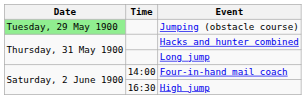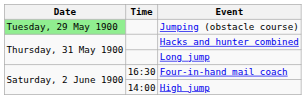(142, 72) 14:00 -> (142, 72) 16:30
(142, 87) 16:30 -> (142, 87) 14:00
